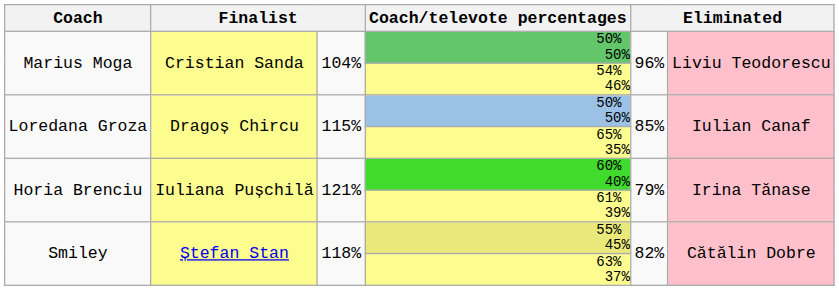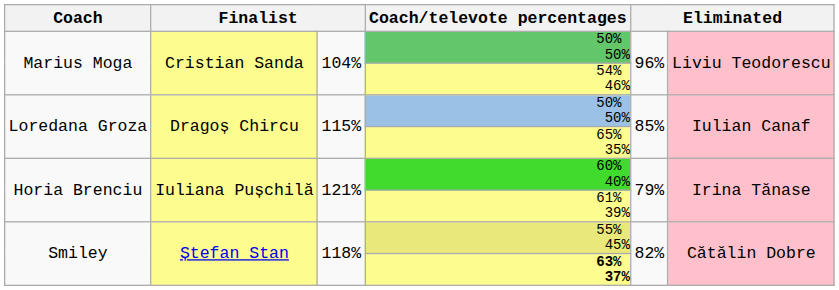(498, 270) normal -> (498, 270) bold
